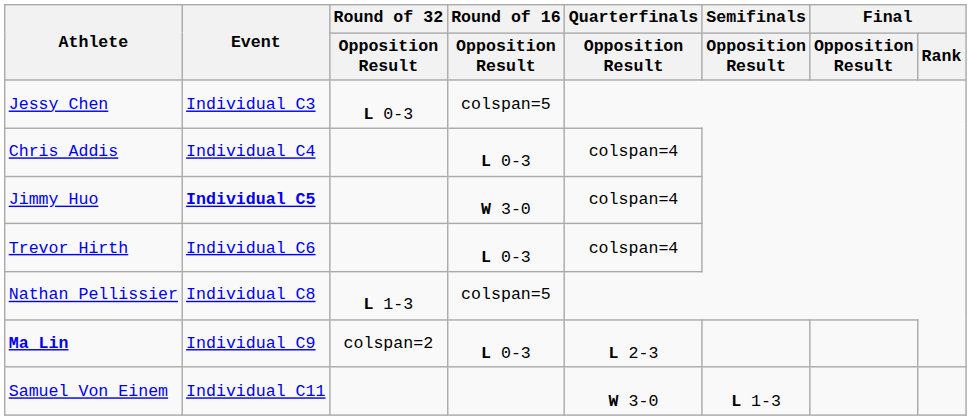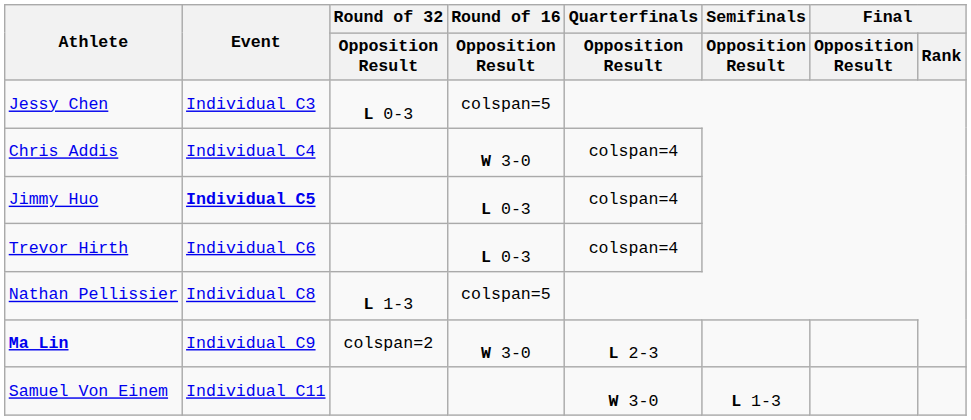(506, 162) L 0-3 -> (506, 162) W 3-0
(506, 210) W 3-0 -> (506, 210) L 0-3
(506, 353) L 0-3 -> (506, 353) W 3-0
